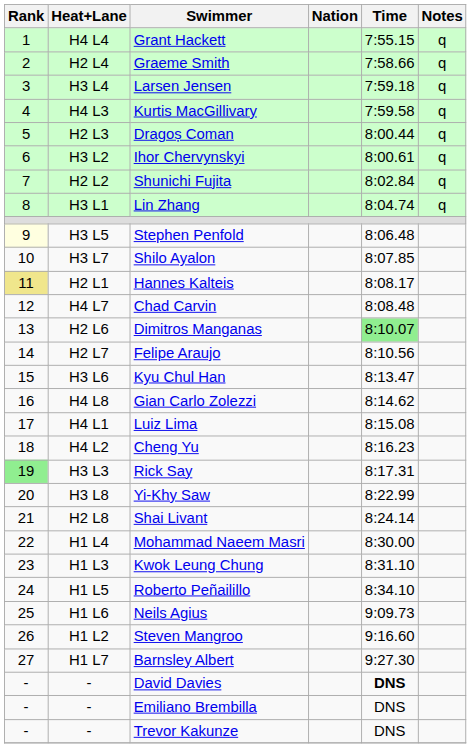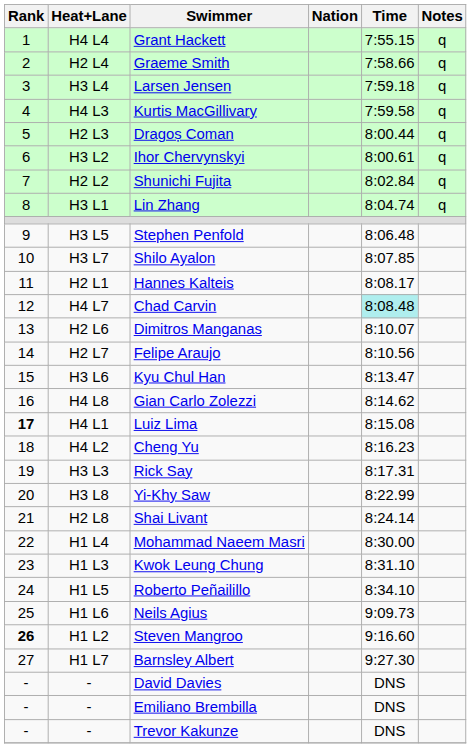(26, 235) lightyellow background -> (26, 235) no background
(26, 282) khaki background -> (26, 282) no background
(390, 306) no background -> (390, 306) paleturquoise background
(390, 329) lightgreen background -> (390, 329) no background
(26, 424) normal -> (26, 424) bold
(26, 471) lightgreen background -> (26, 471) no background
(26, 636) normal -> (26, 636) bold
(390, 683) bold -> (390, 683) normal
